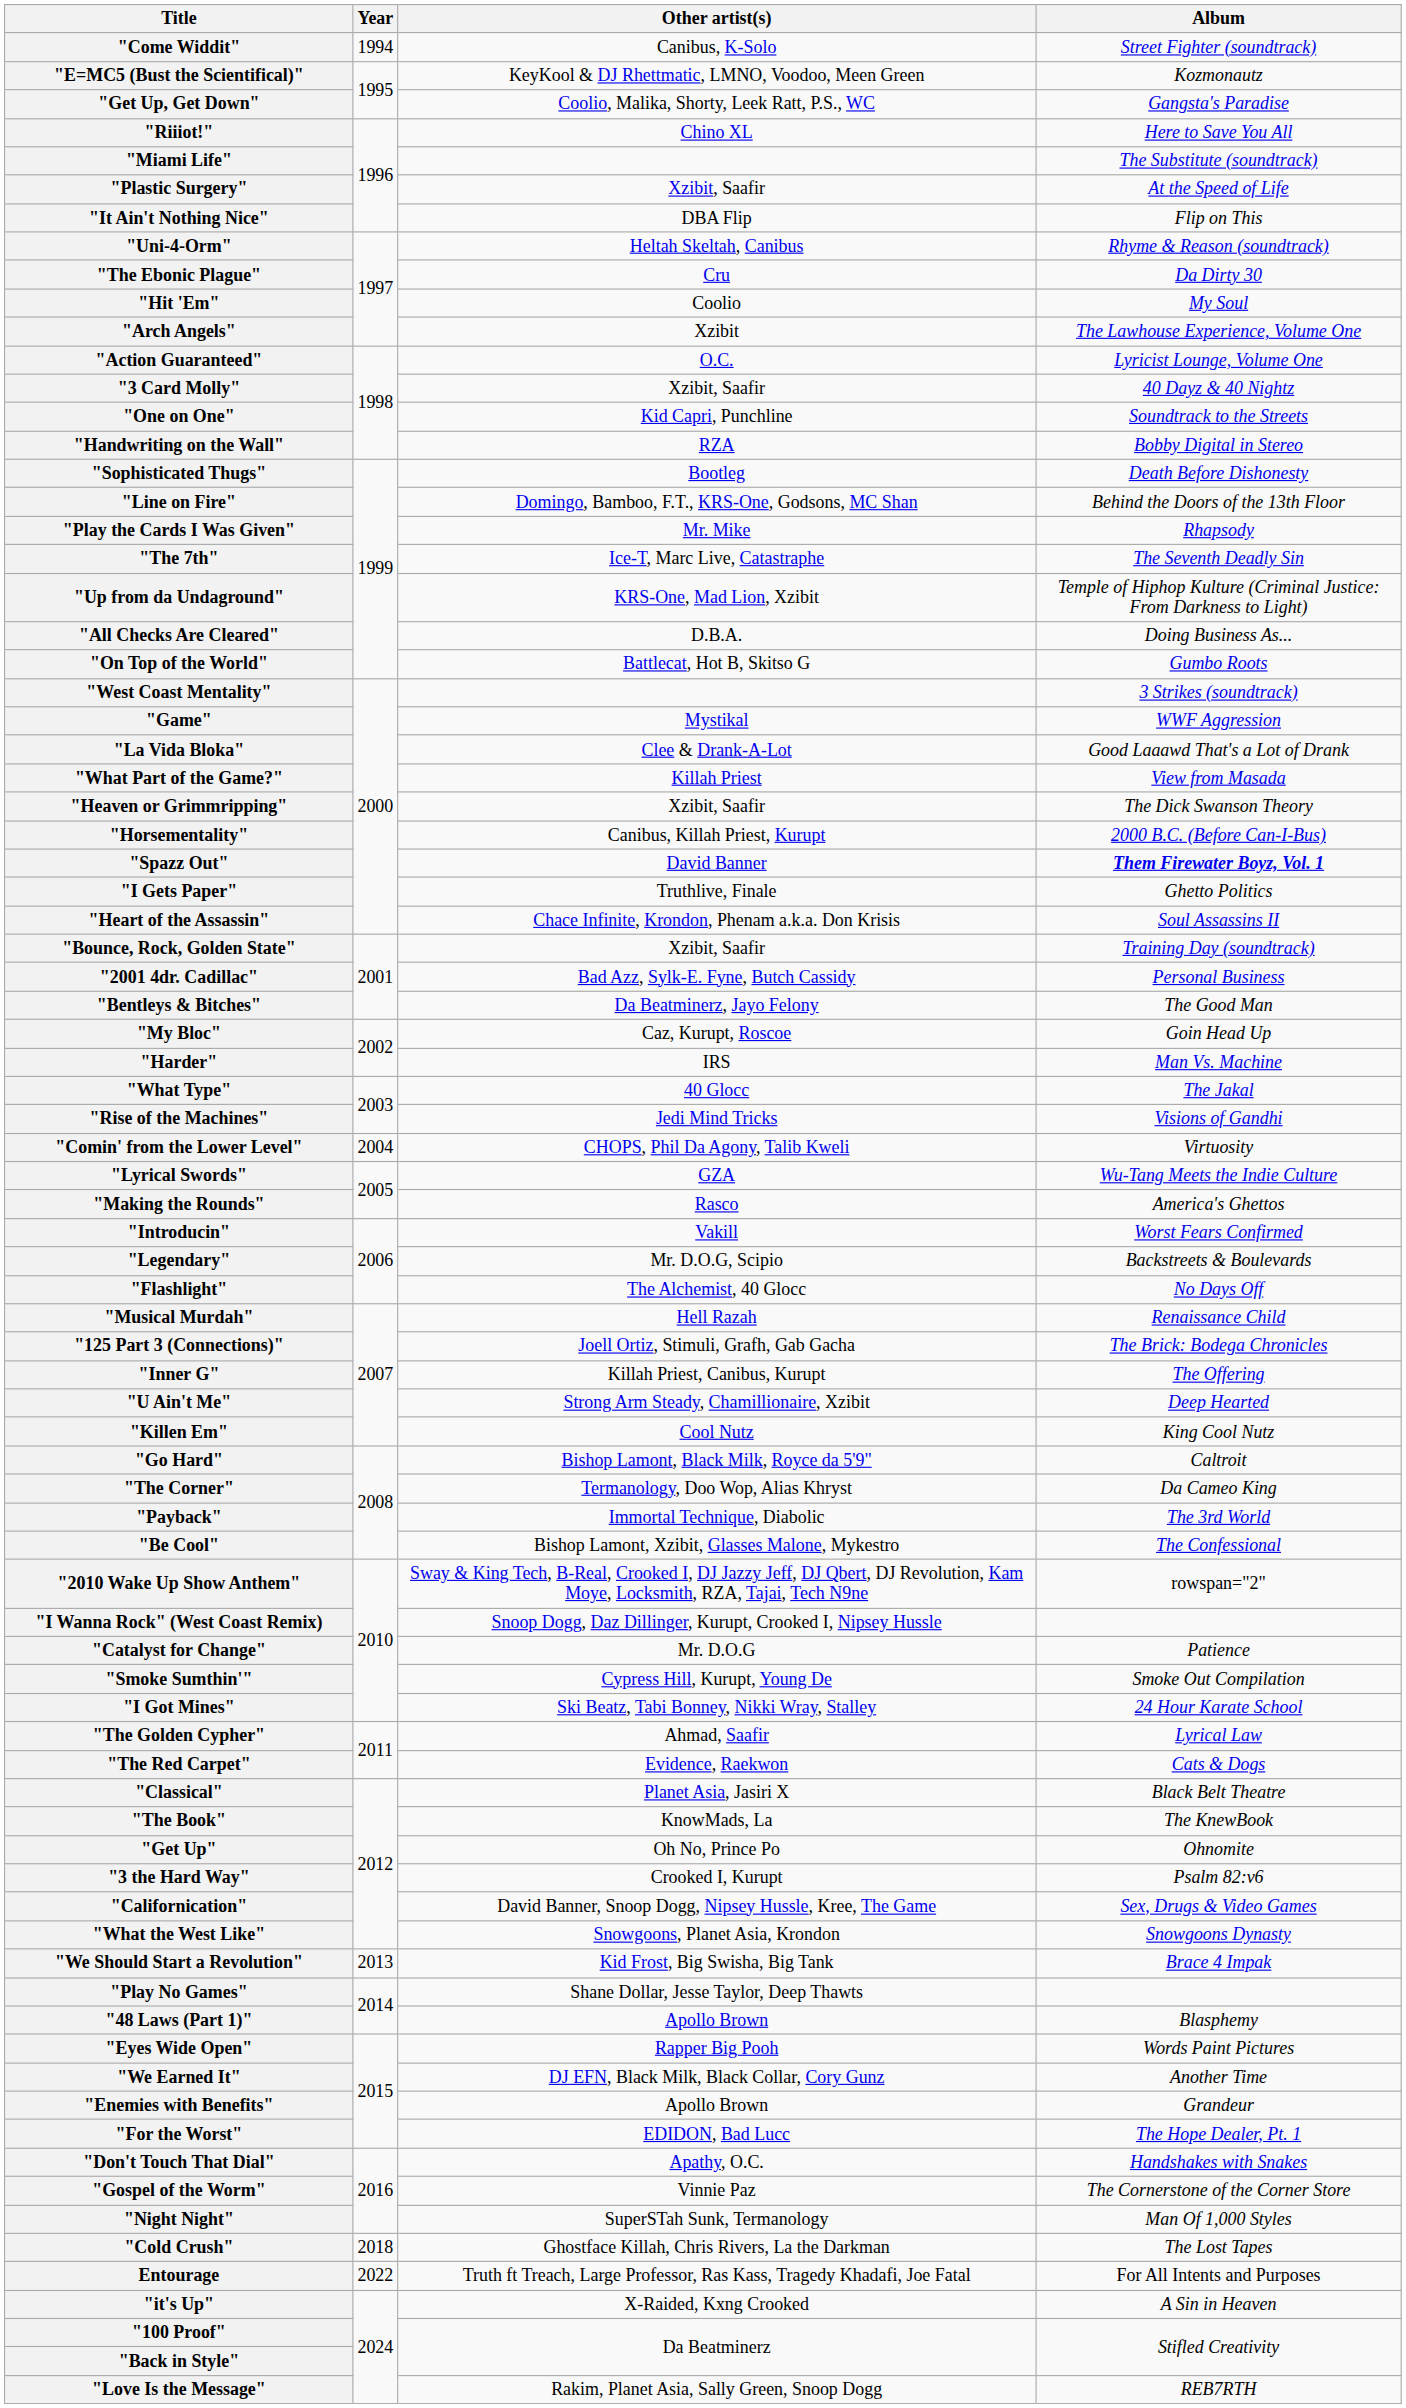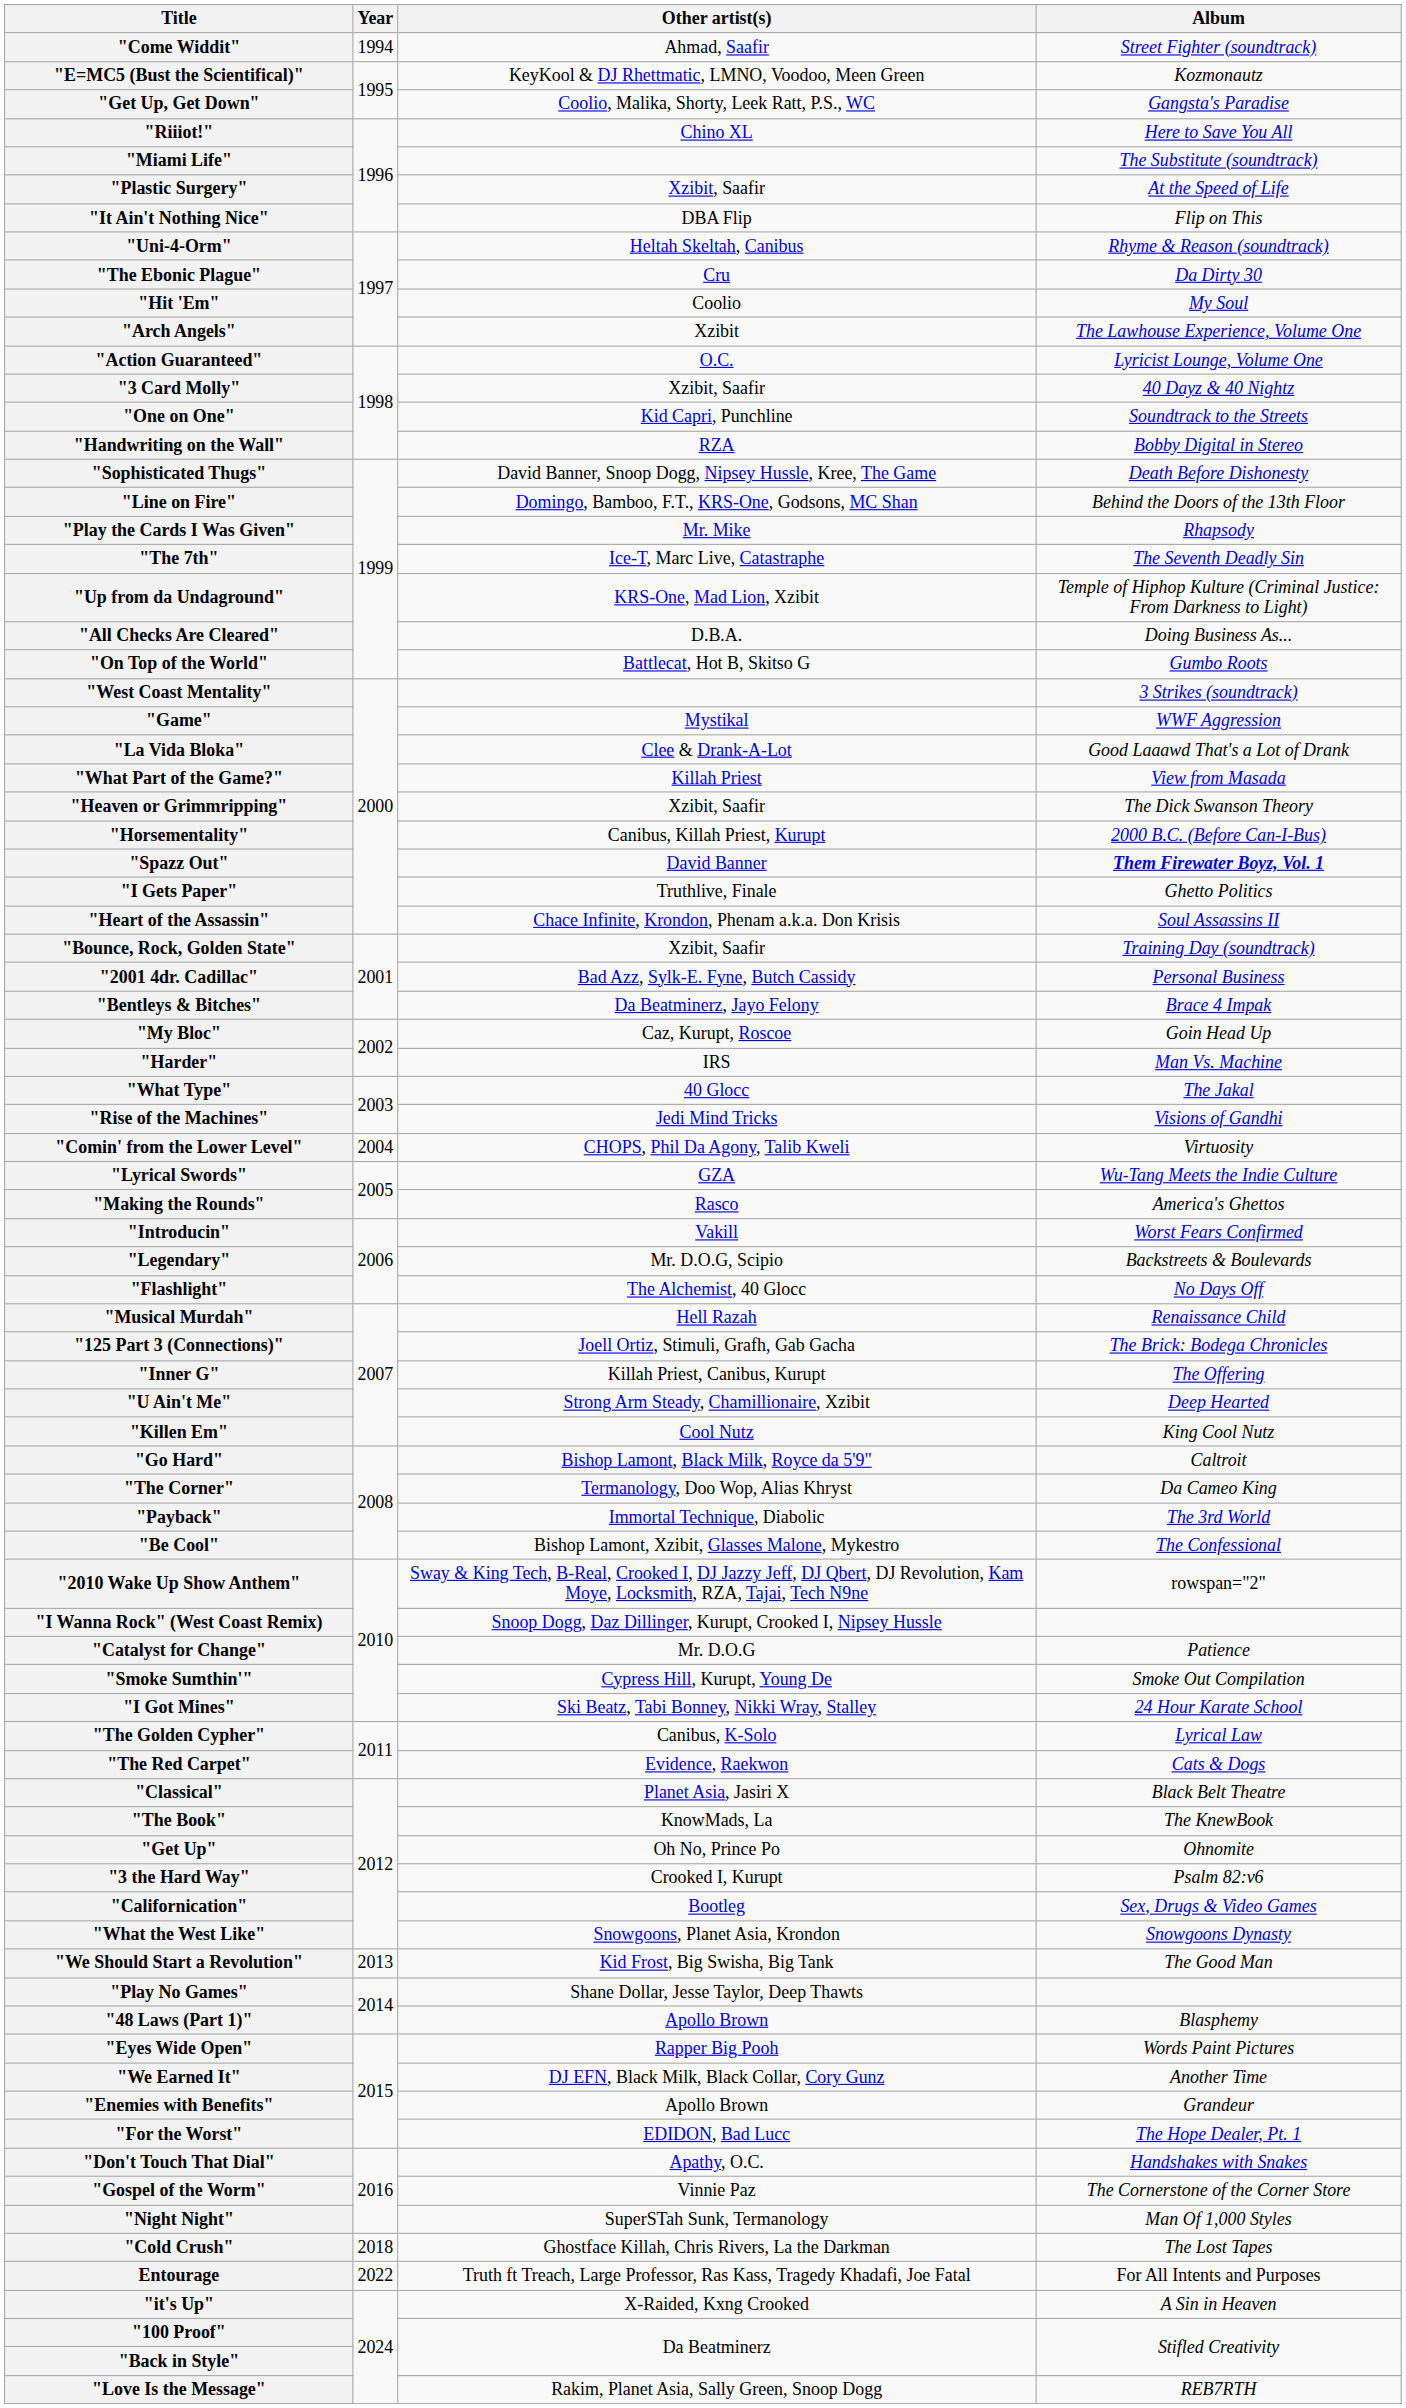(717, 47) Canibus, K-Solo -> (717, 47) Ahmad, Saafir
(717, 473) Bootleg -> (717, 473) David Banner, Snoop Dogg, Nipsey Hussle, Kree, The Game
(1219, 1005) The Good Man -> (1219, 1005) Brace 4 Impak
(717, 1735) Ahmad, Saafir -> (717, 1735) Canibus, K-Solo
(717, 1906) David Banner, Snoop Dogg, Nipsey Hussle, Kree, The Game -> (717, 1906) Bootleg
(1219, 1963) Brace 4 Impak -> (1219, 1963) The Good Man
